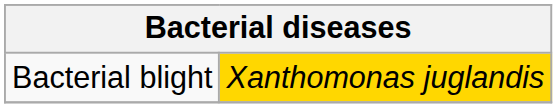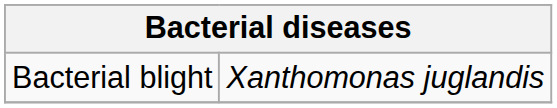(385, 77) gold background -> (385, 77) no background
